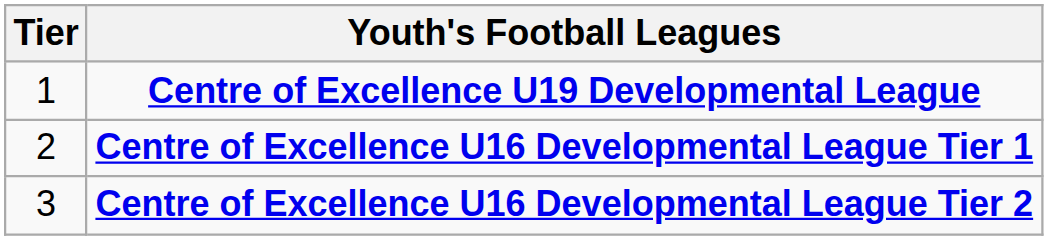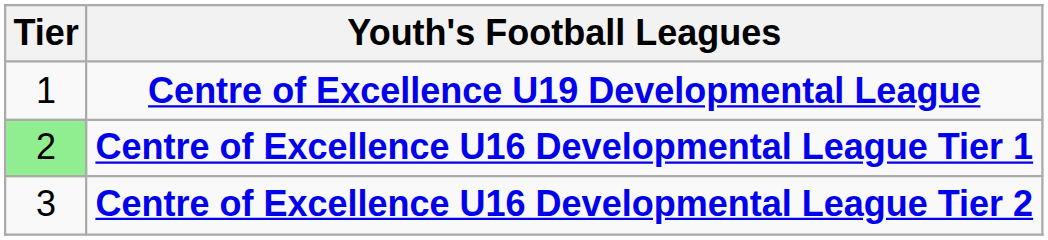(46, 147) no background -> (46, 147) lightgreen background
